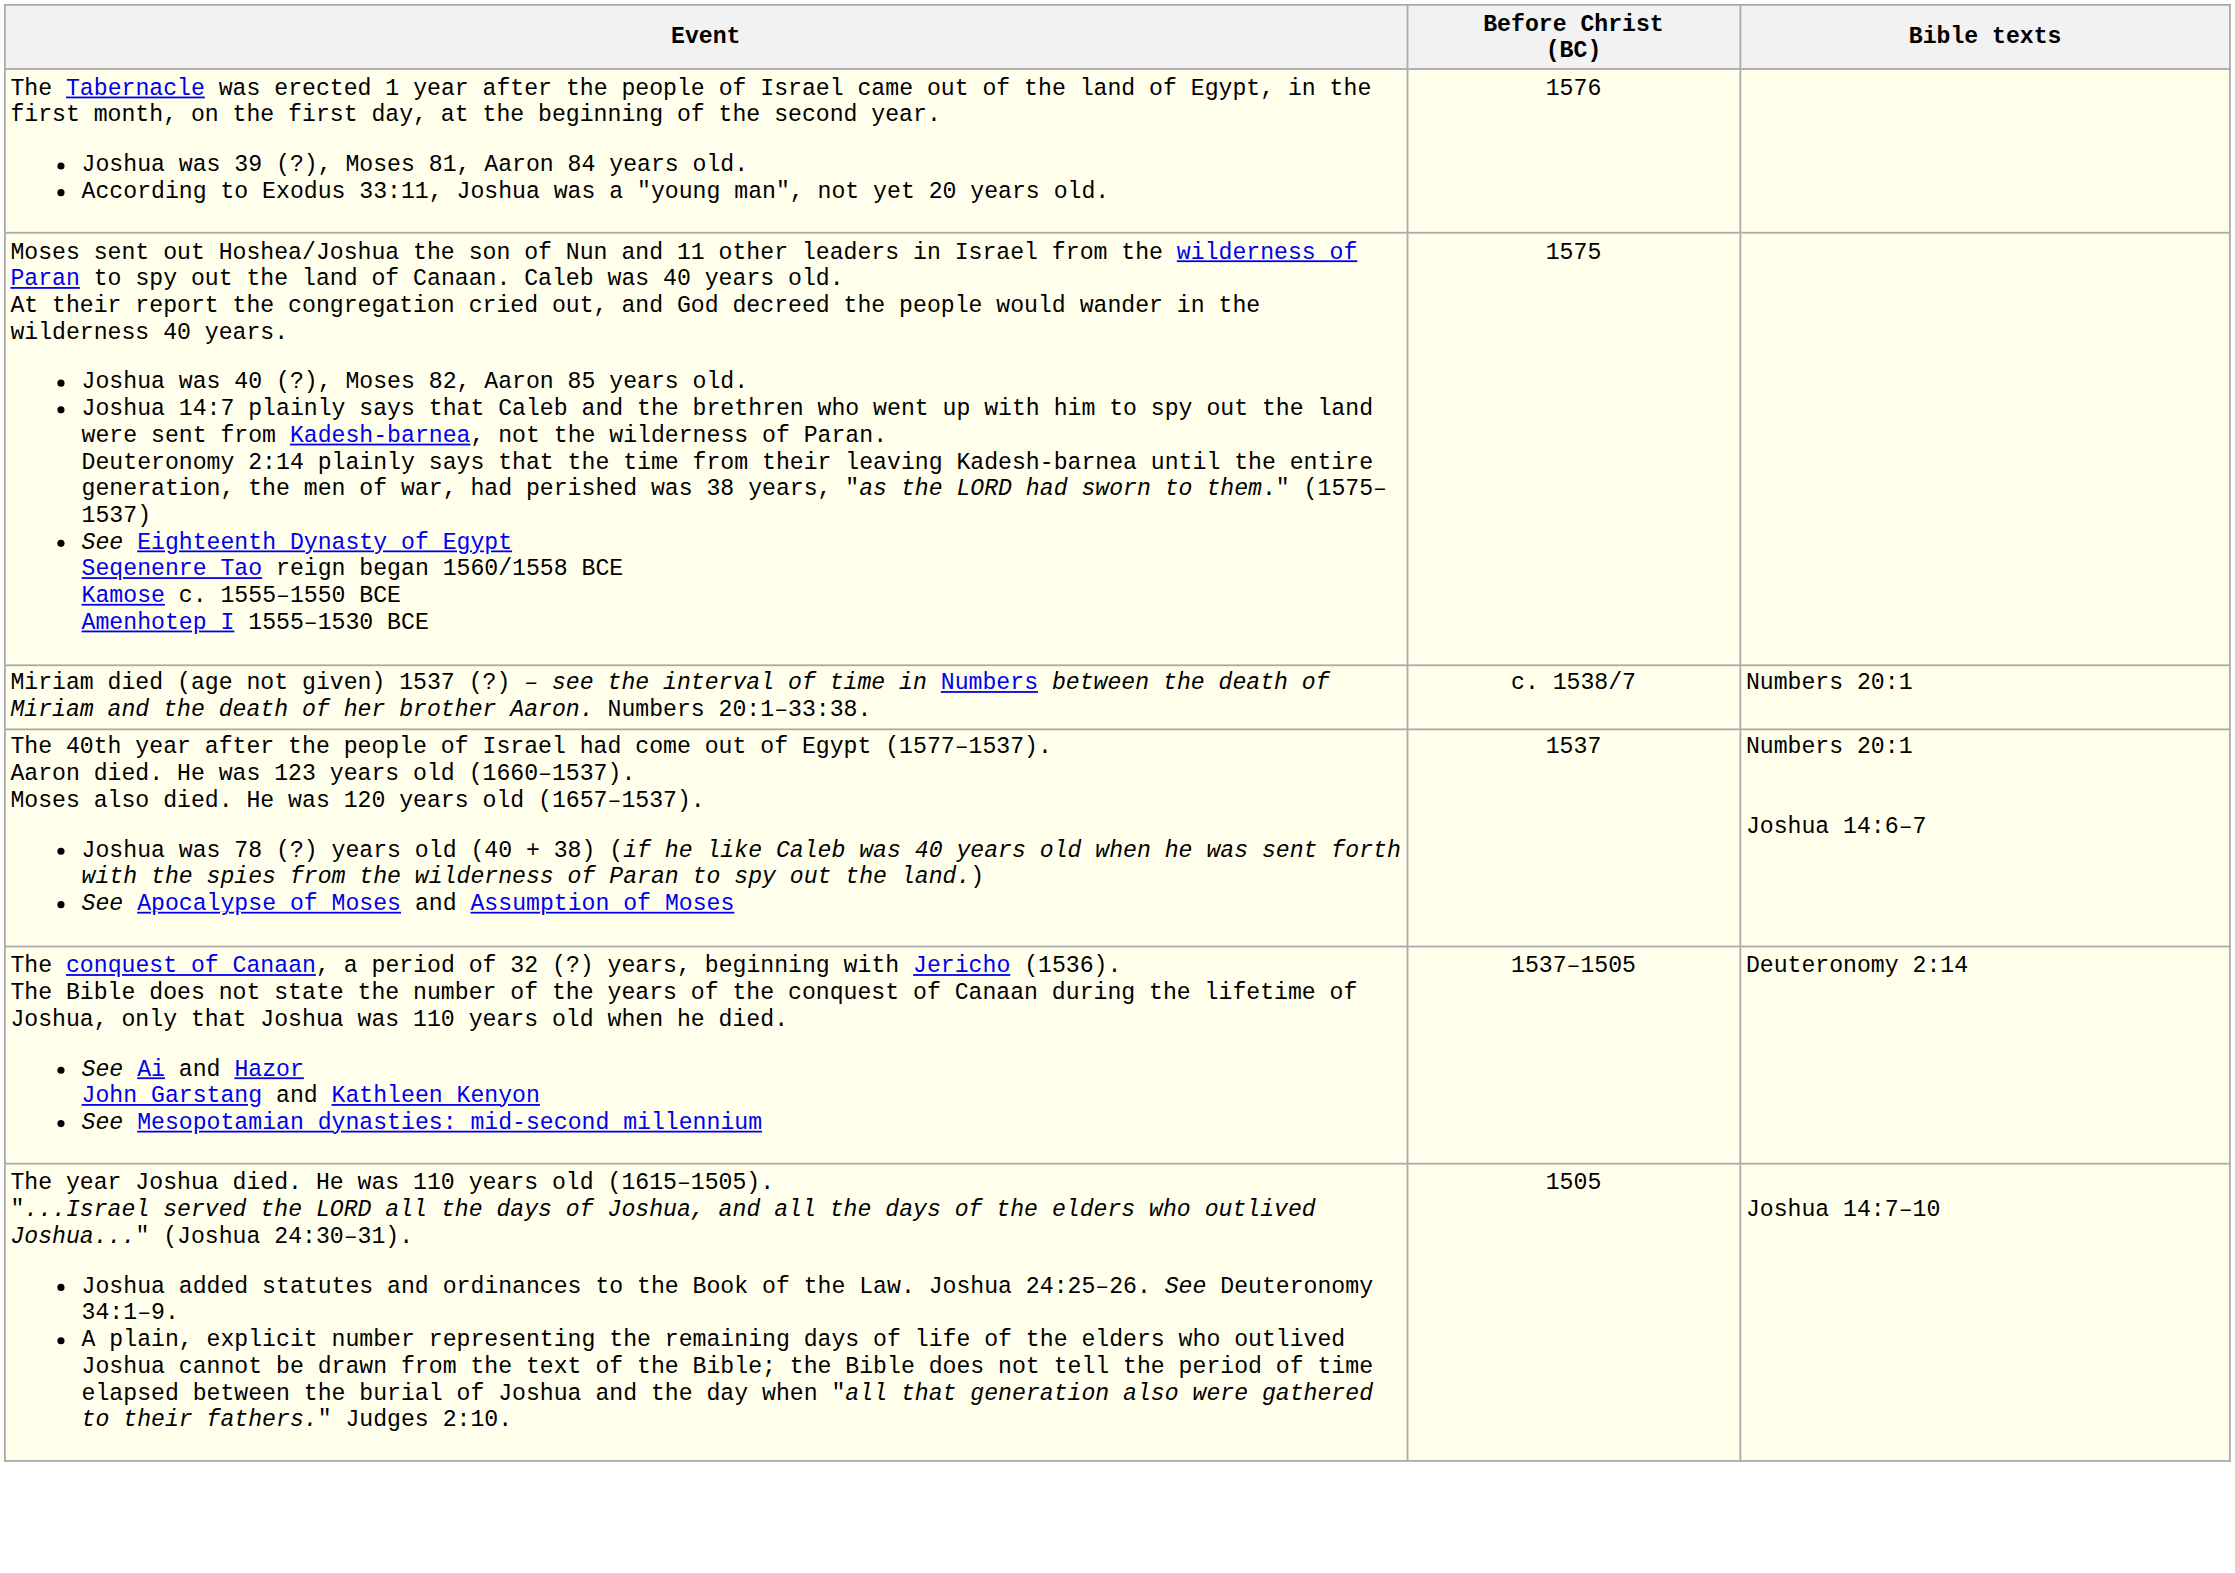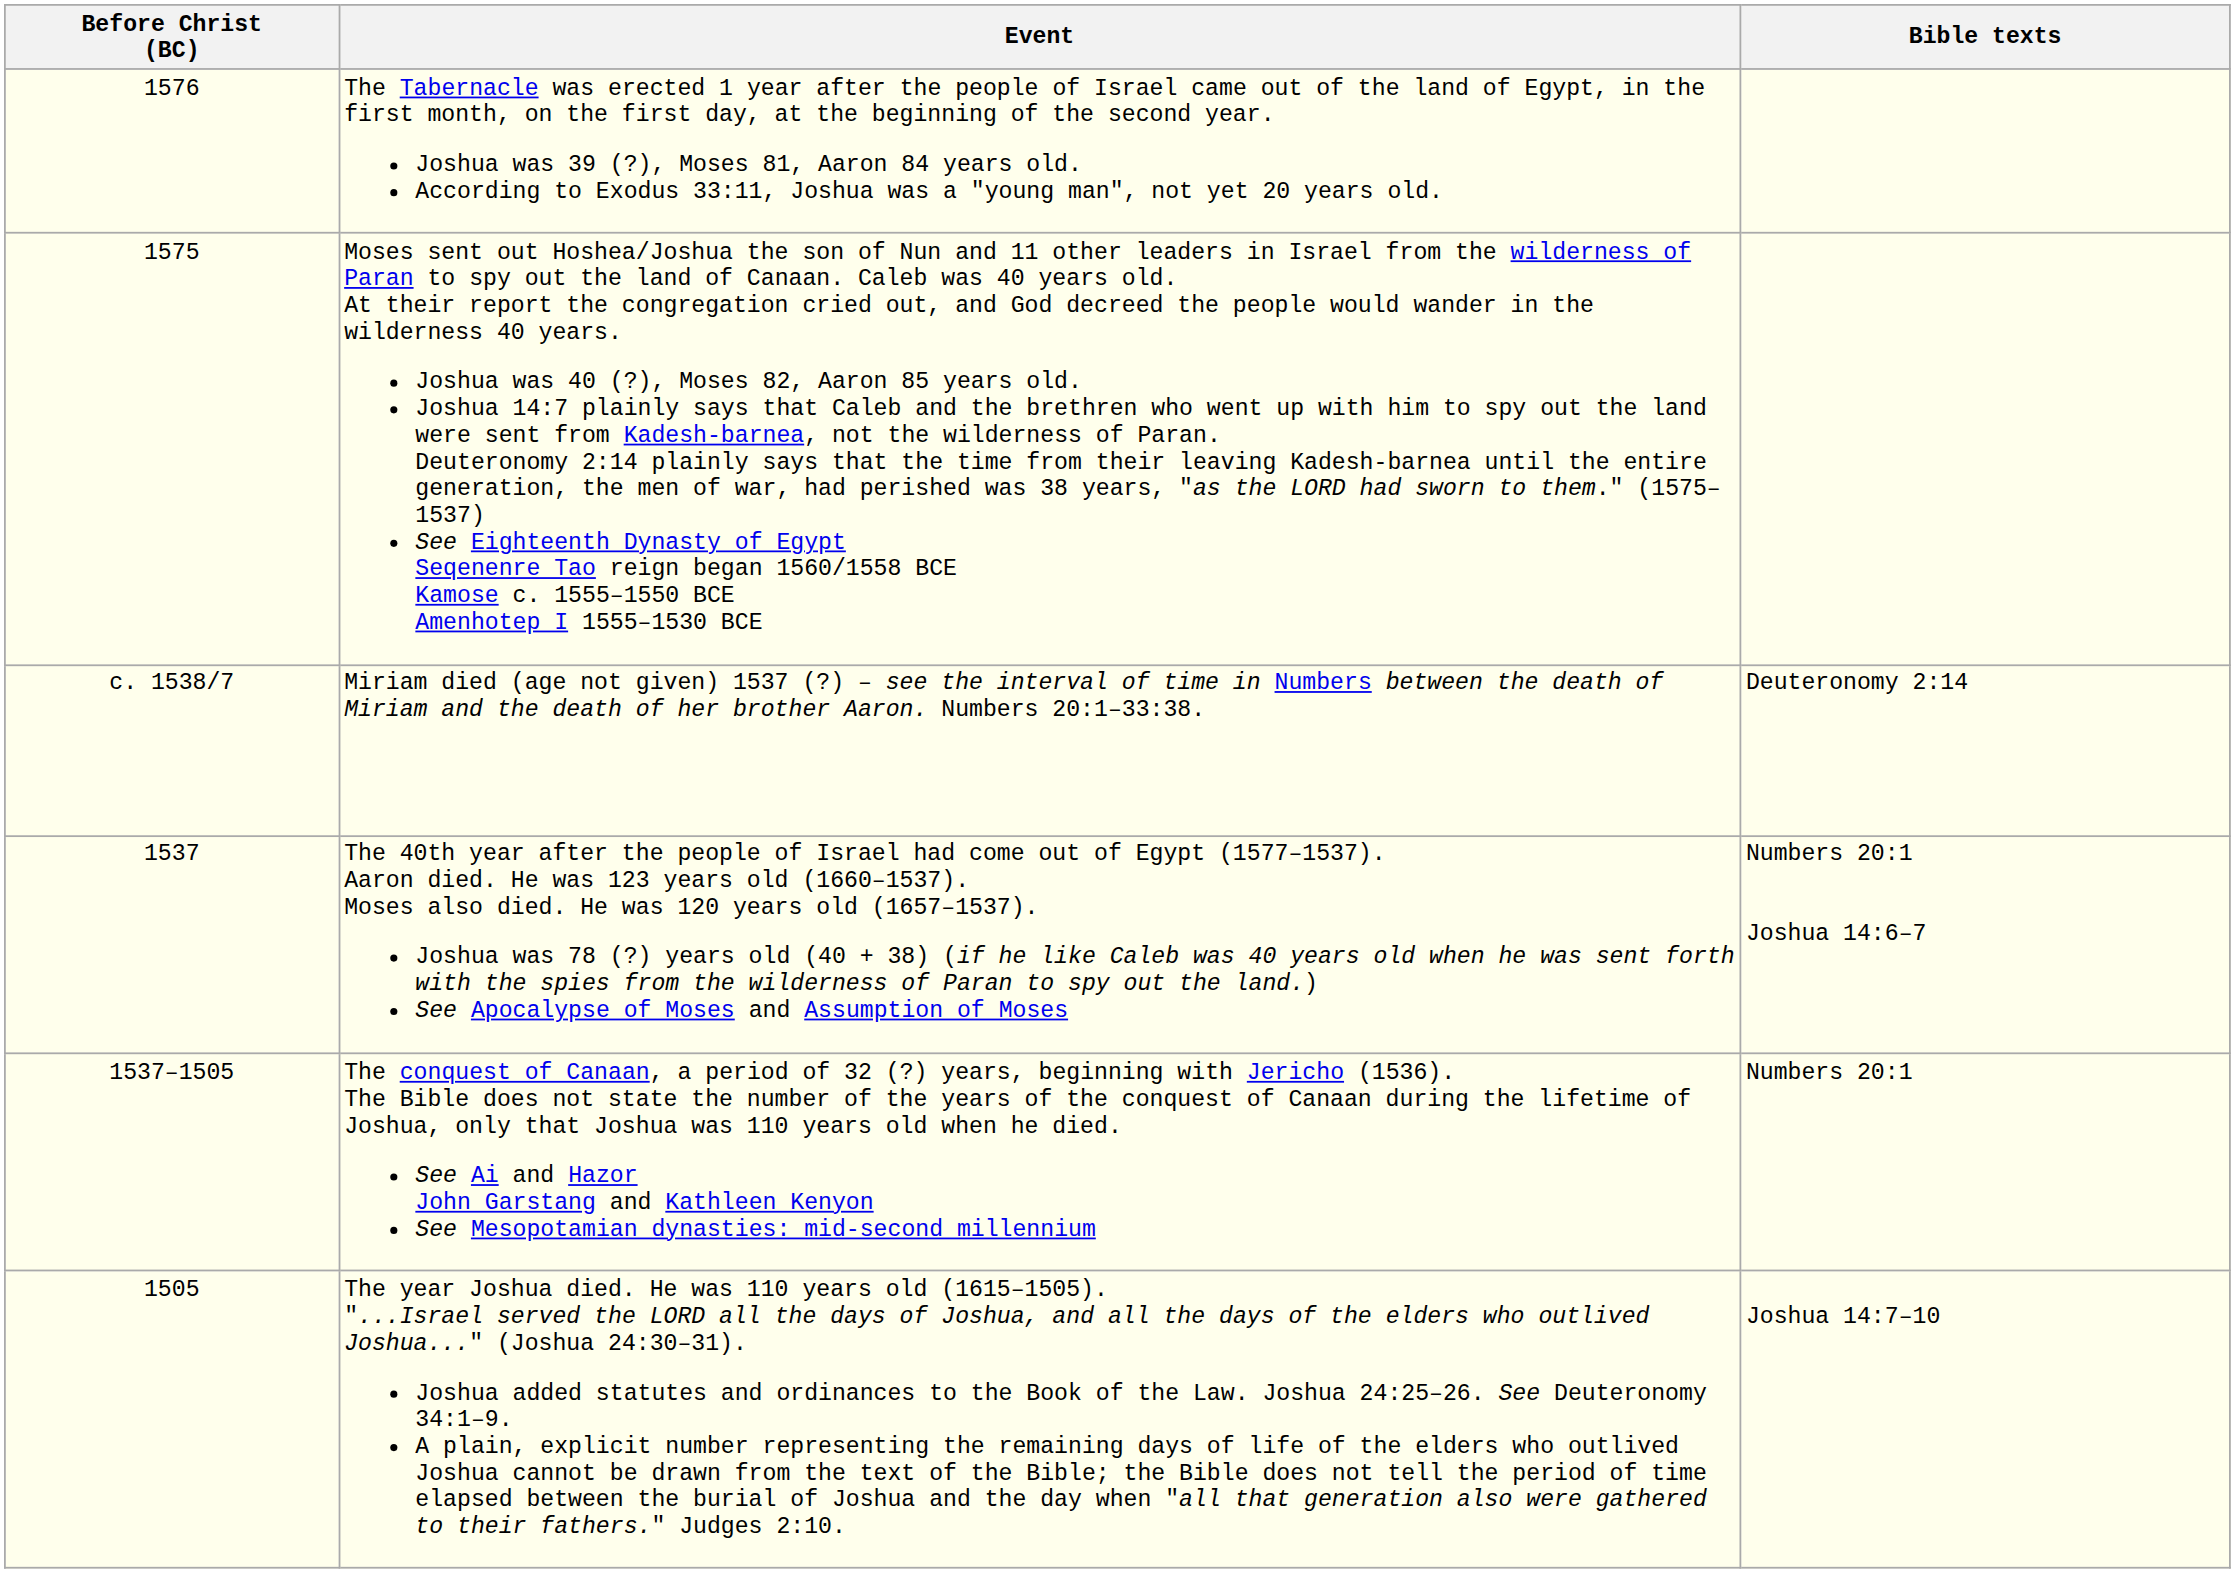columns swapped: (1574, 37) <-> (706, 37)
(1829, 683) Numbers 20:1 -> (1857, 683) Deuteronomy 2:14
(1857, 965) Deuteronomy 2:14 -> (1829, 1072) Numbers 20:1
